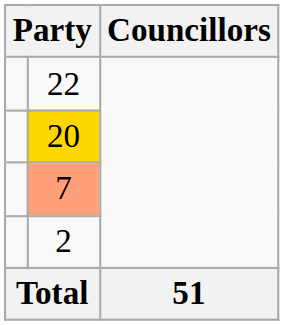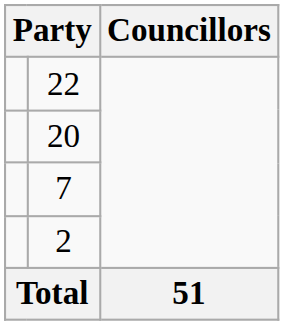(64, 135) gold background -> (64, 135) no background
(64, 188) lightsalmon background -> (64, 188) no background
